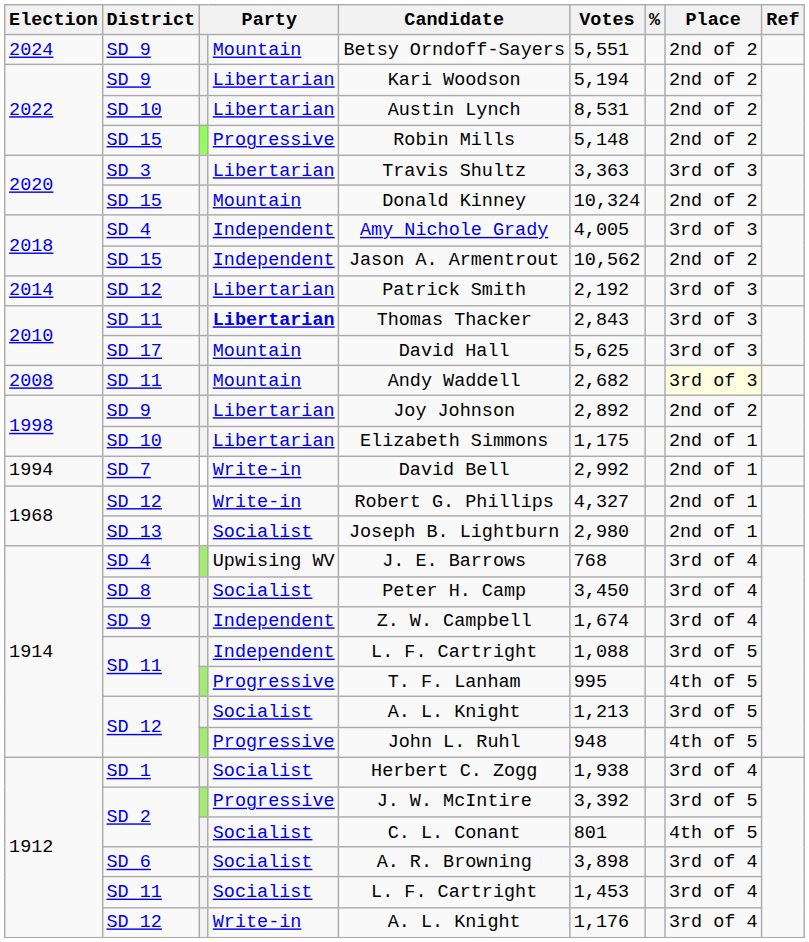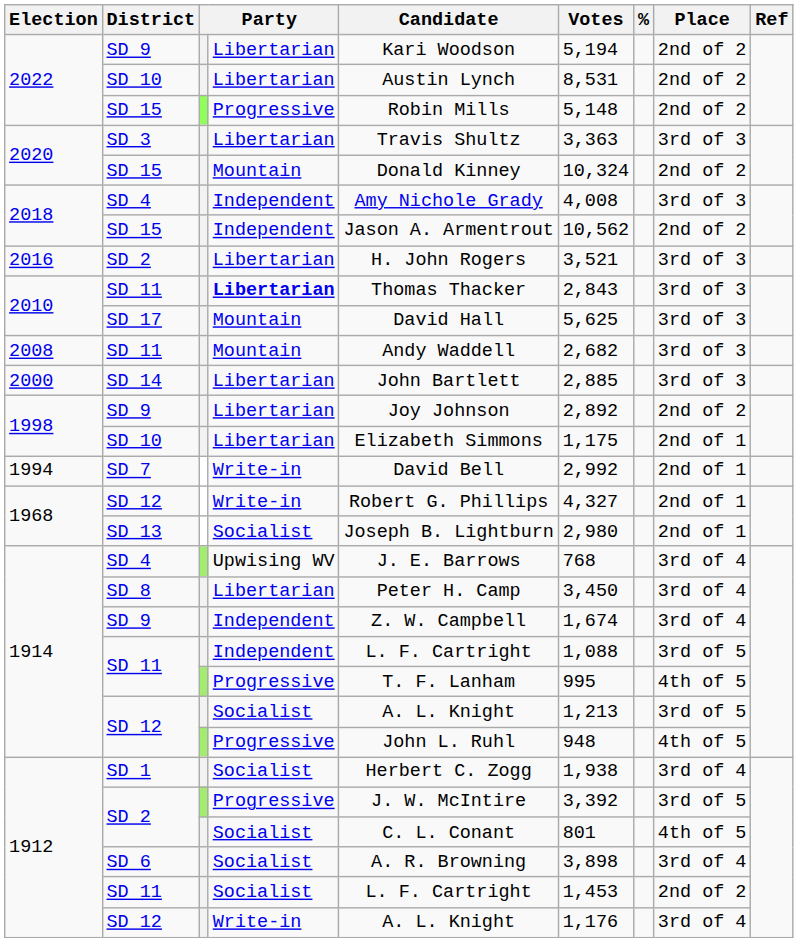- row: (31, 50)
(601, 230) 4,005 -> (590, 200) 4,008
+ row: (31, 260)
- row: (31, 291)
(713, 381) lightyellow background -> (702, 351) no background
+ row: (31, 381)
(263, 591) Socialist -> (274, 591) Libertarian
(713, 892) 3rd of 4 -> (702, 892) 2nd of 2
